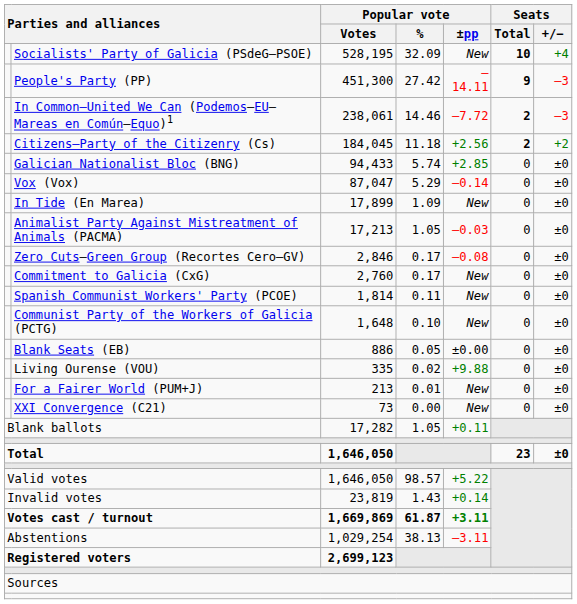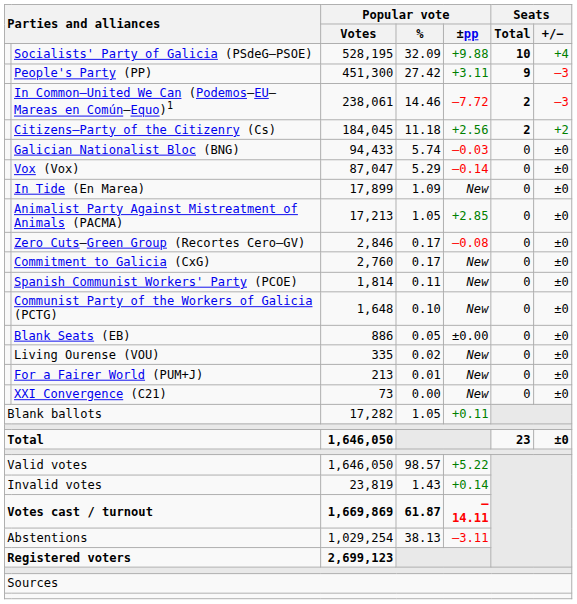(478, 54) New -> (470, 54) +9.88
(470, 80) –14.11 -> (470, 73) +3.11
(470, 164) +2.85 -> (470, 150) –0.03
(470, 230) –0.03 -> (470, 216) +2.85
(470, 369) +9.88 -> (478, 355) New
(470, 518) +3.11 -> (470, 511) –14.11
